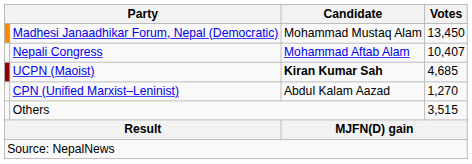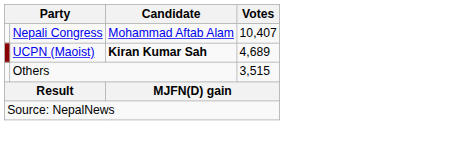- row: (146, 33)
(443, 71) 4,685 -> (255, 52) 4,689
- row: (96, 91)
